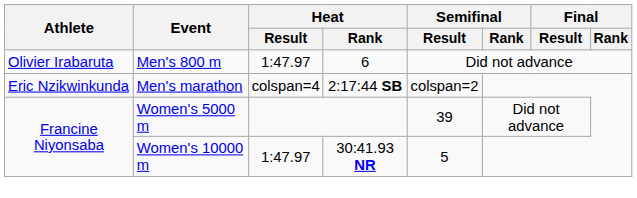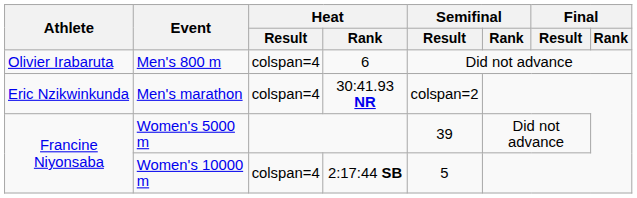(286, 62) 1:47.97 -> (286, 62) colspan=4
(365, 86) 2:17:44 SB -> (365, 94) 30:41.93 NR
(286, 157) 1:47.97 -> (286, 174) colspan=4
(365, 157) 30:41.93 NR -> (365, 174) 2:17:44 SB
